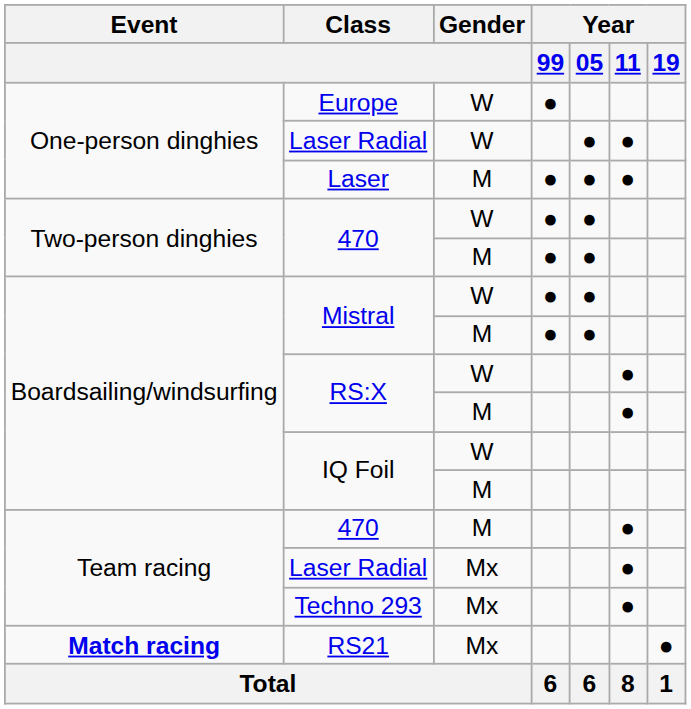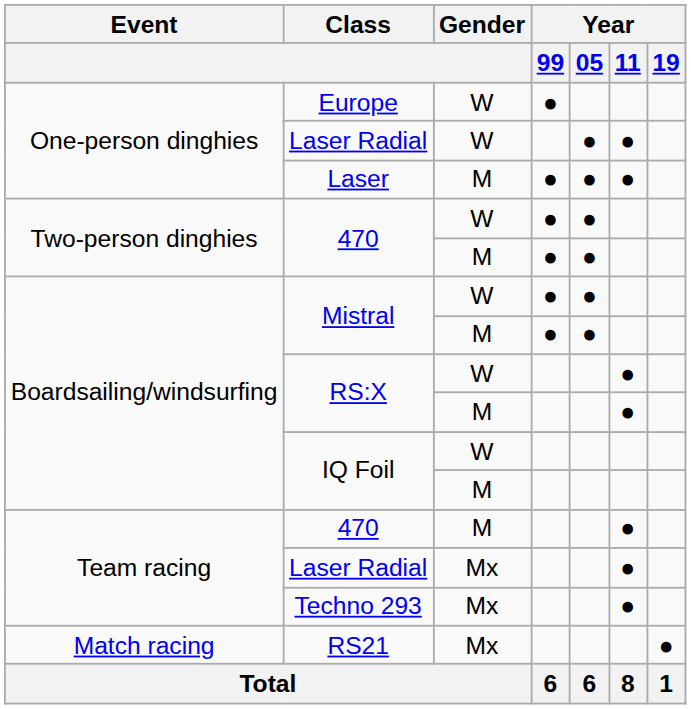(144, 645) bold -> (144, 645) normal
